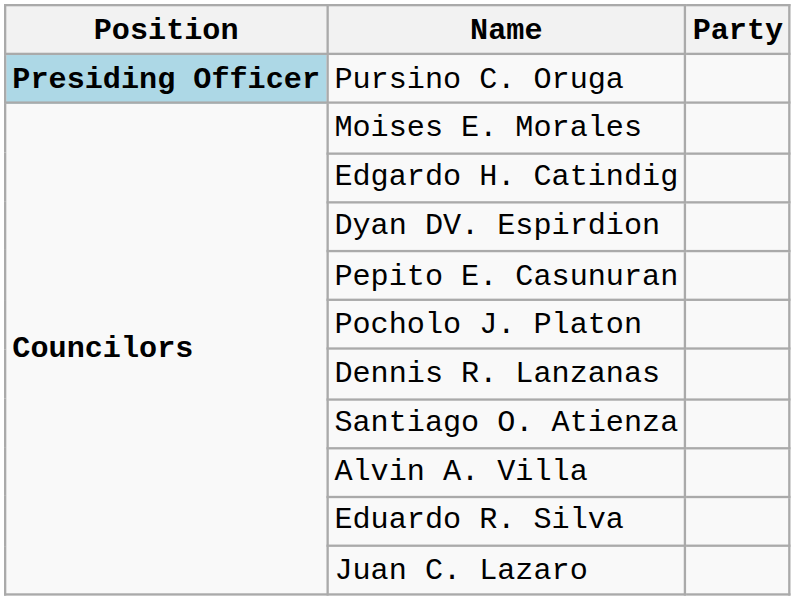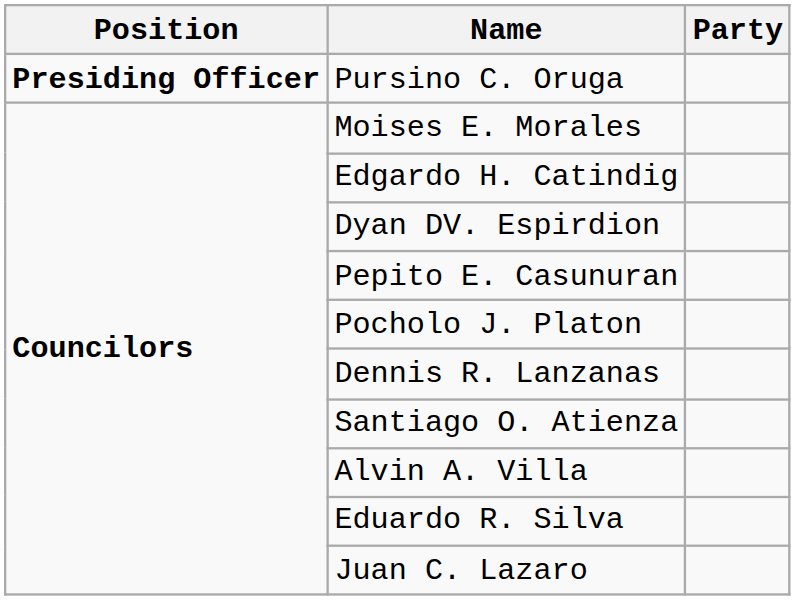(166, 79) lightblue background -> (166, 79) no background
